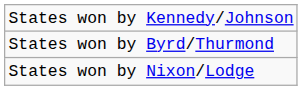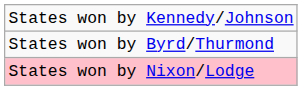(131, 71) no background -> (131, 71) pink background
